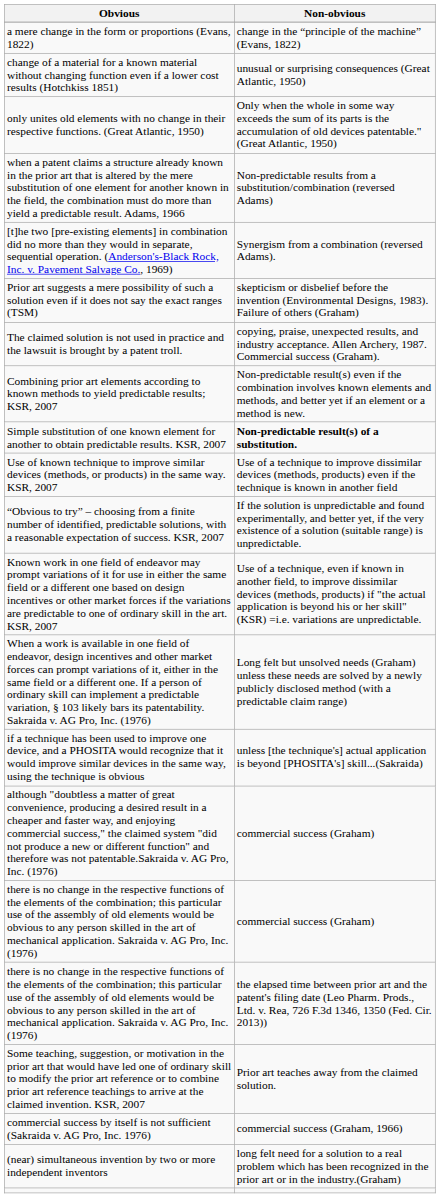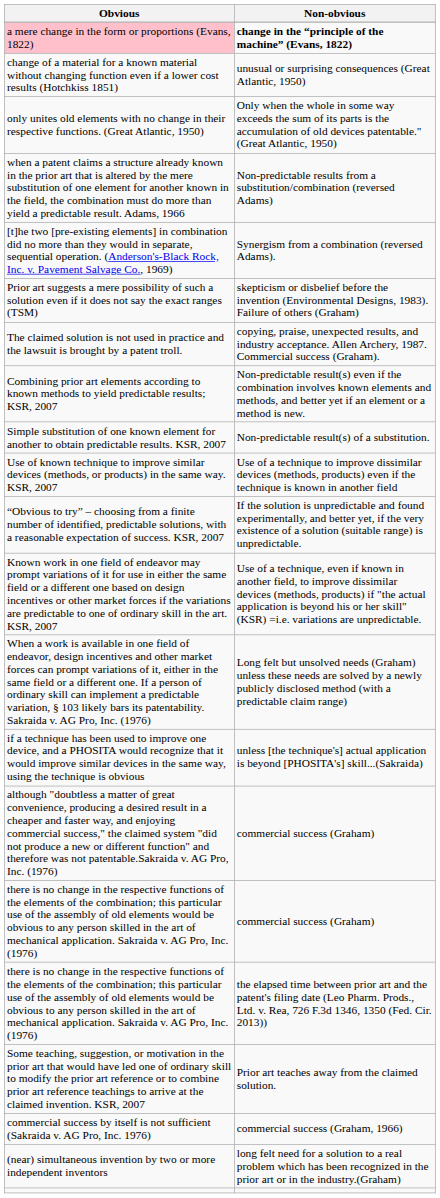(119, 37) no background -> (119, 37) pink background
(329, 37) normal -> (310, 37) bold
(308, 437) bold -> (333, 437) normal
